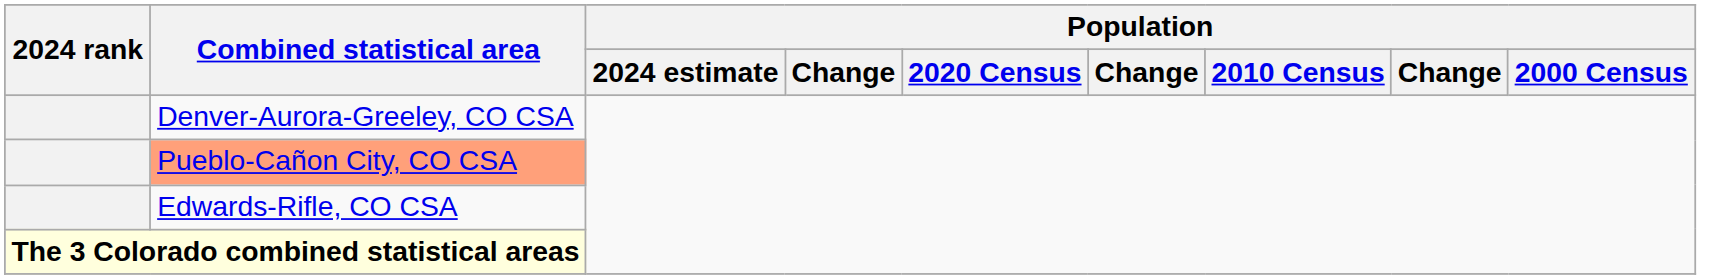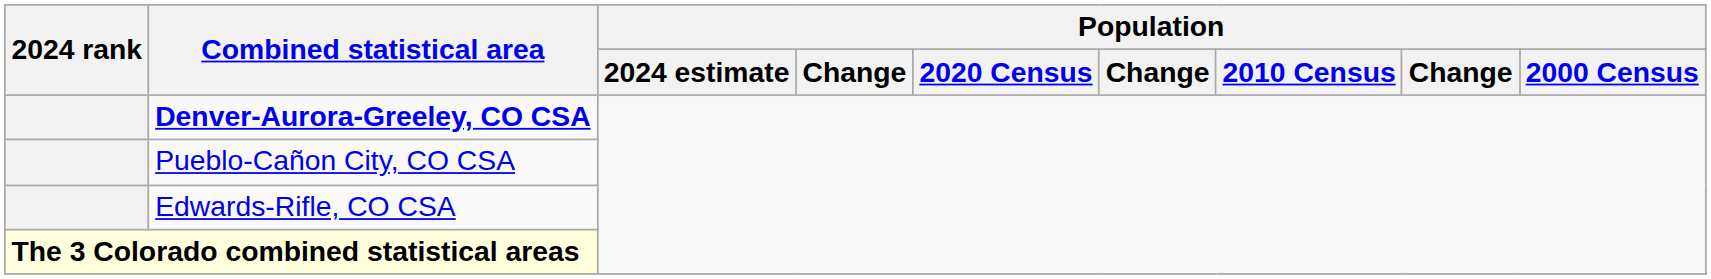(365, 116) normal -> (373, 116) bold
(337, 161) lightsalmon background -> (335, 161) no background
